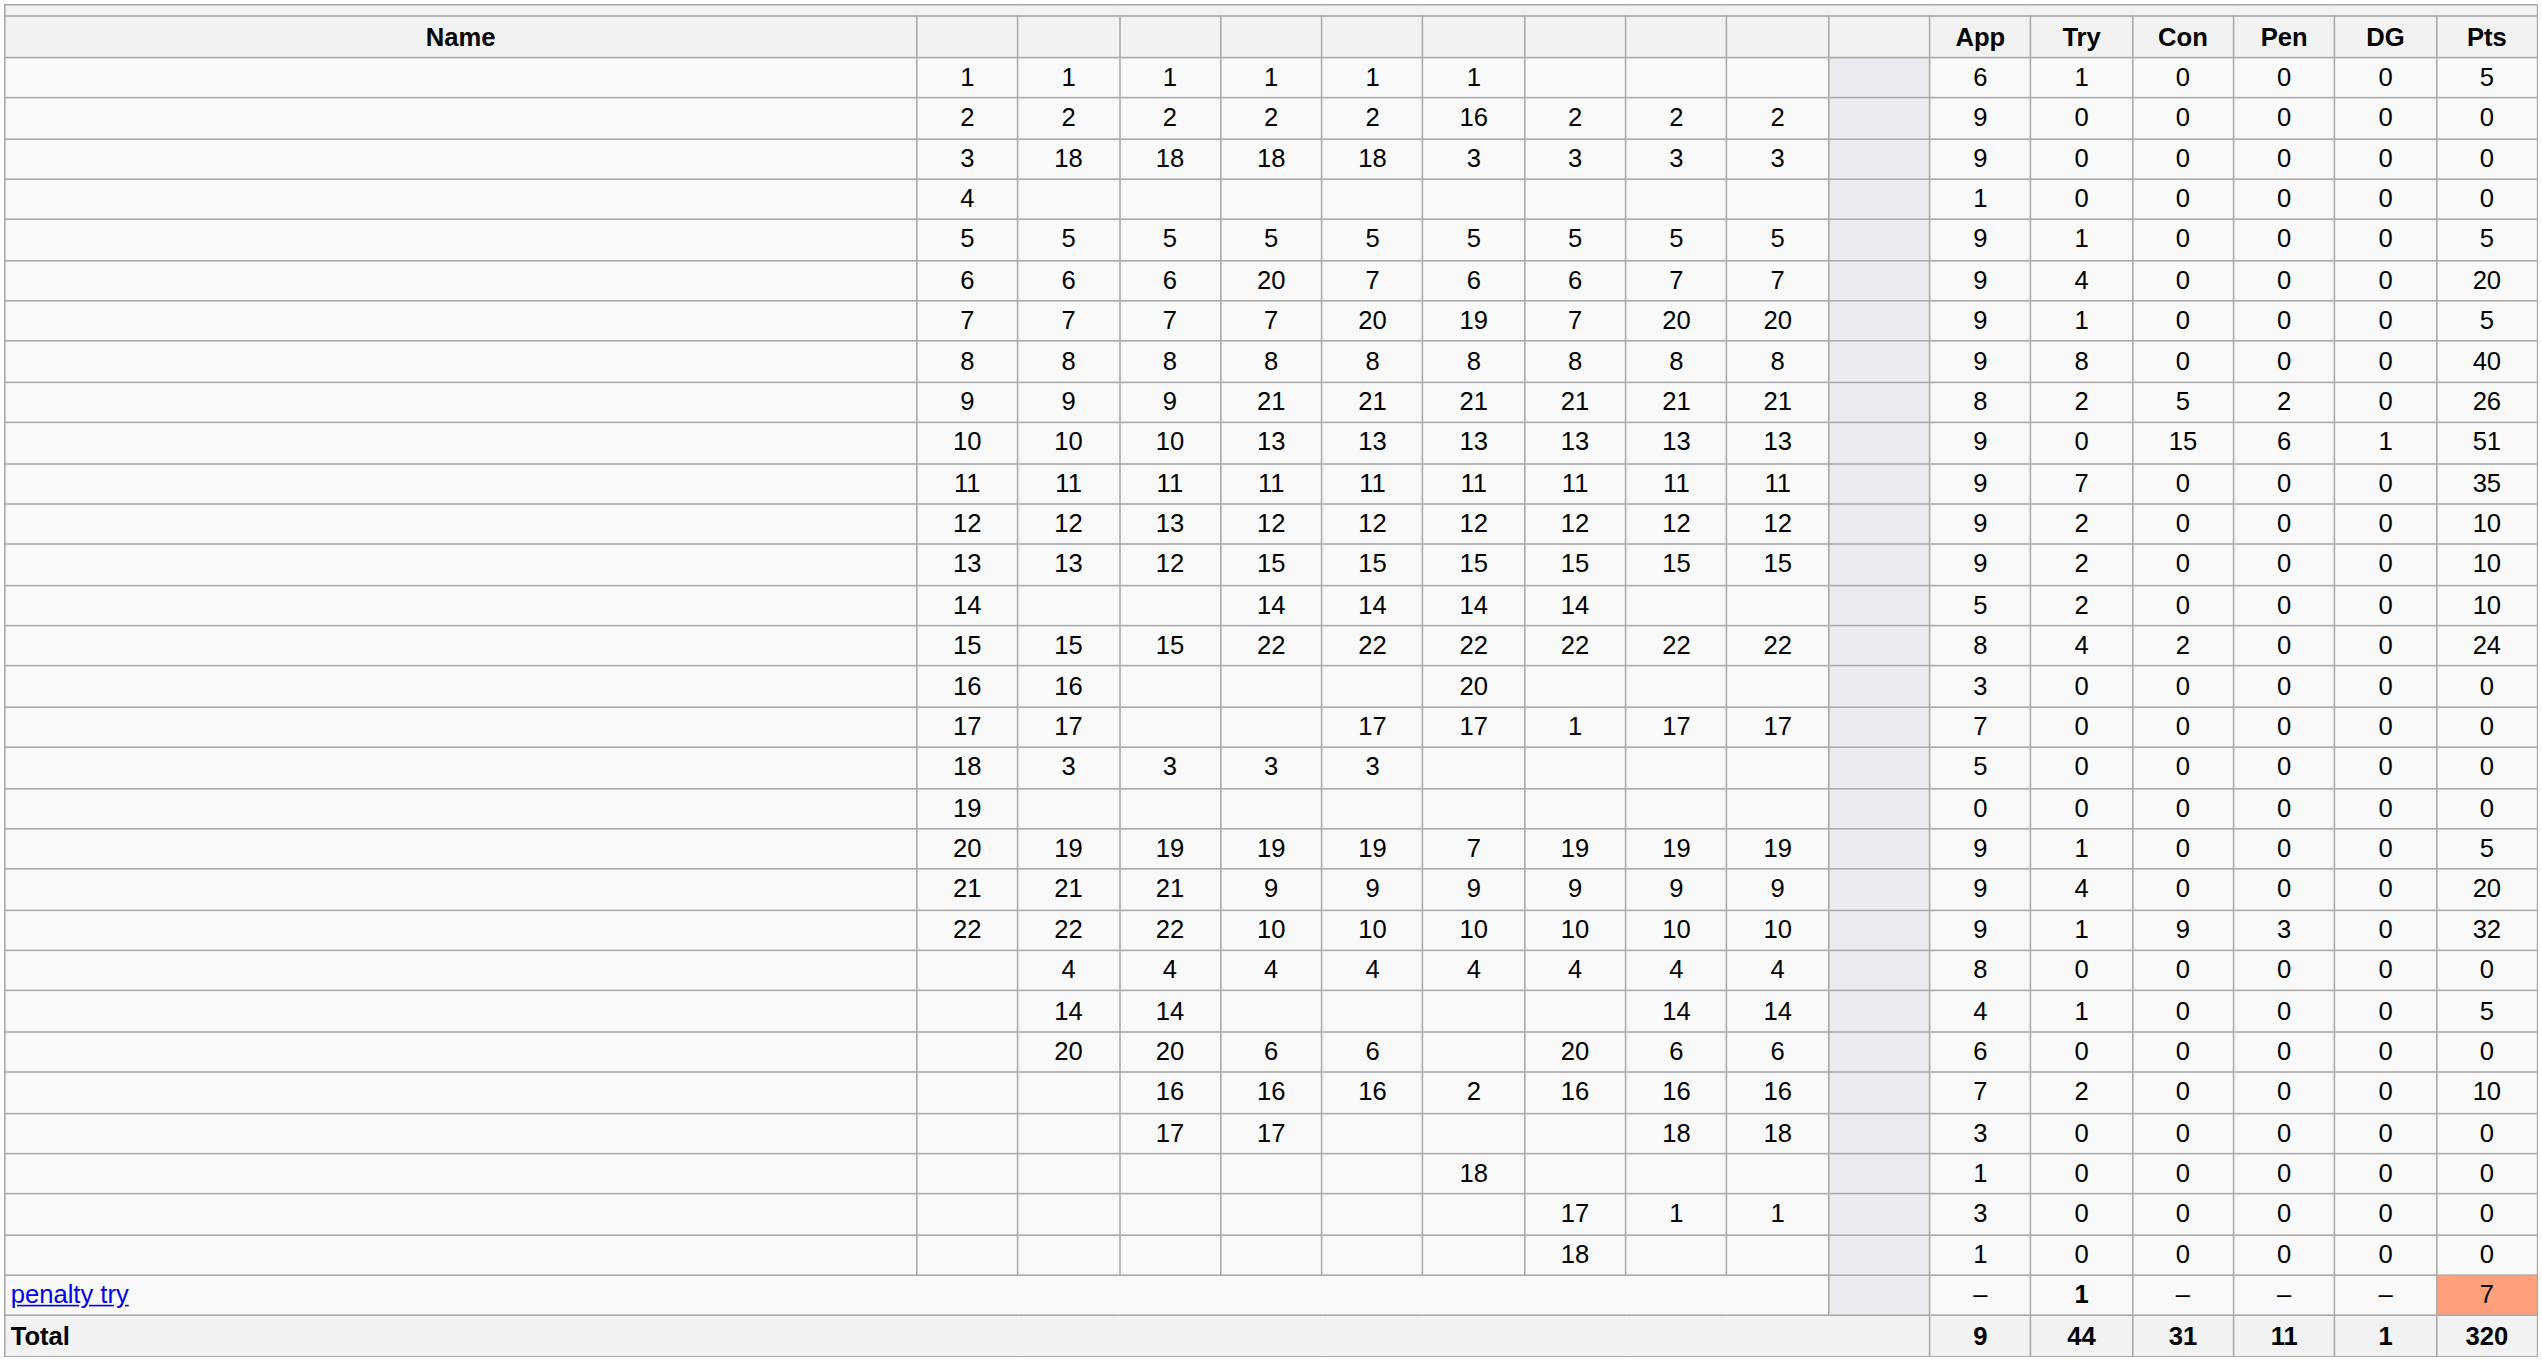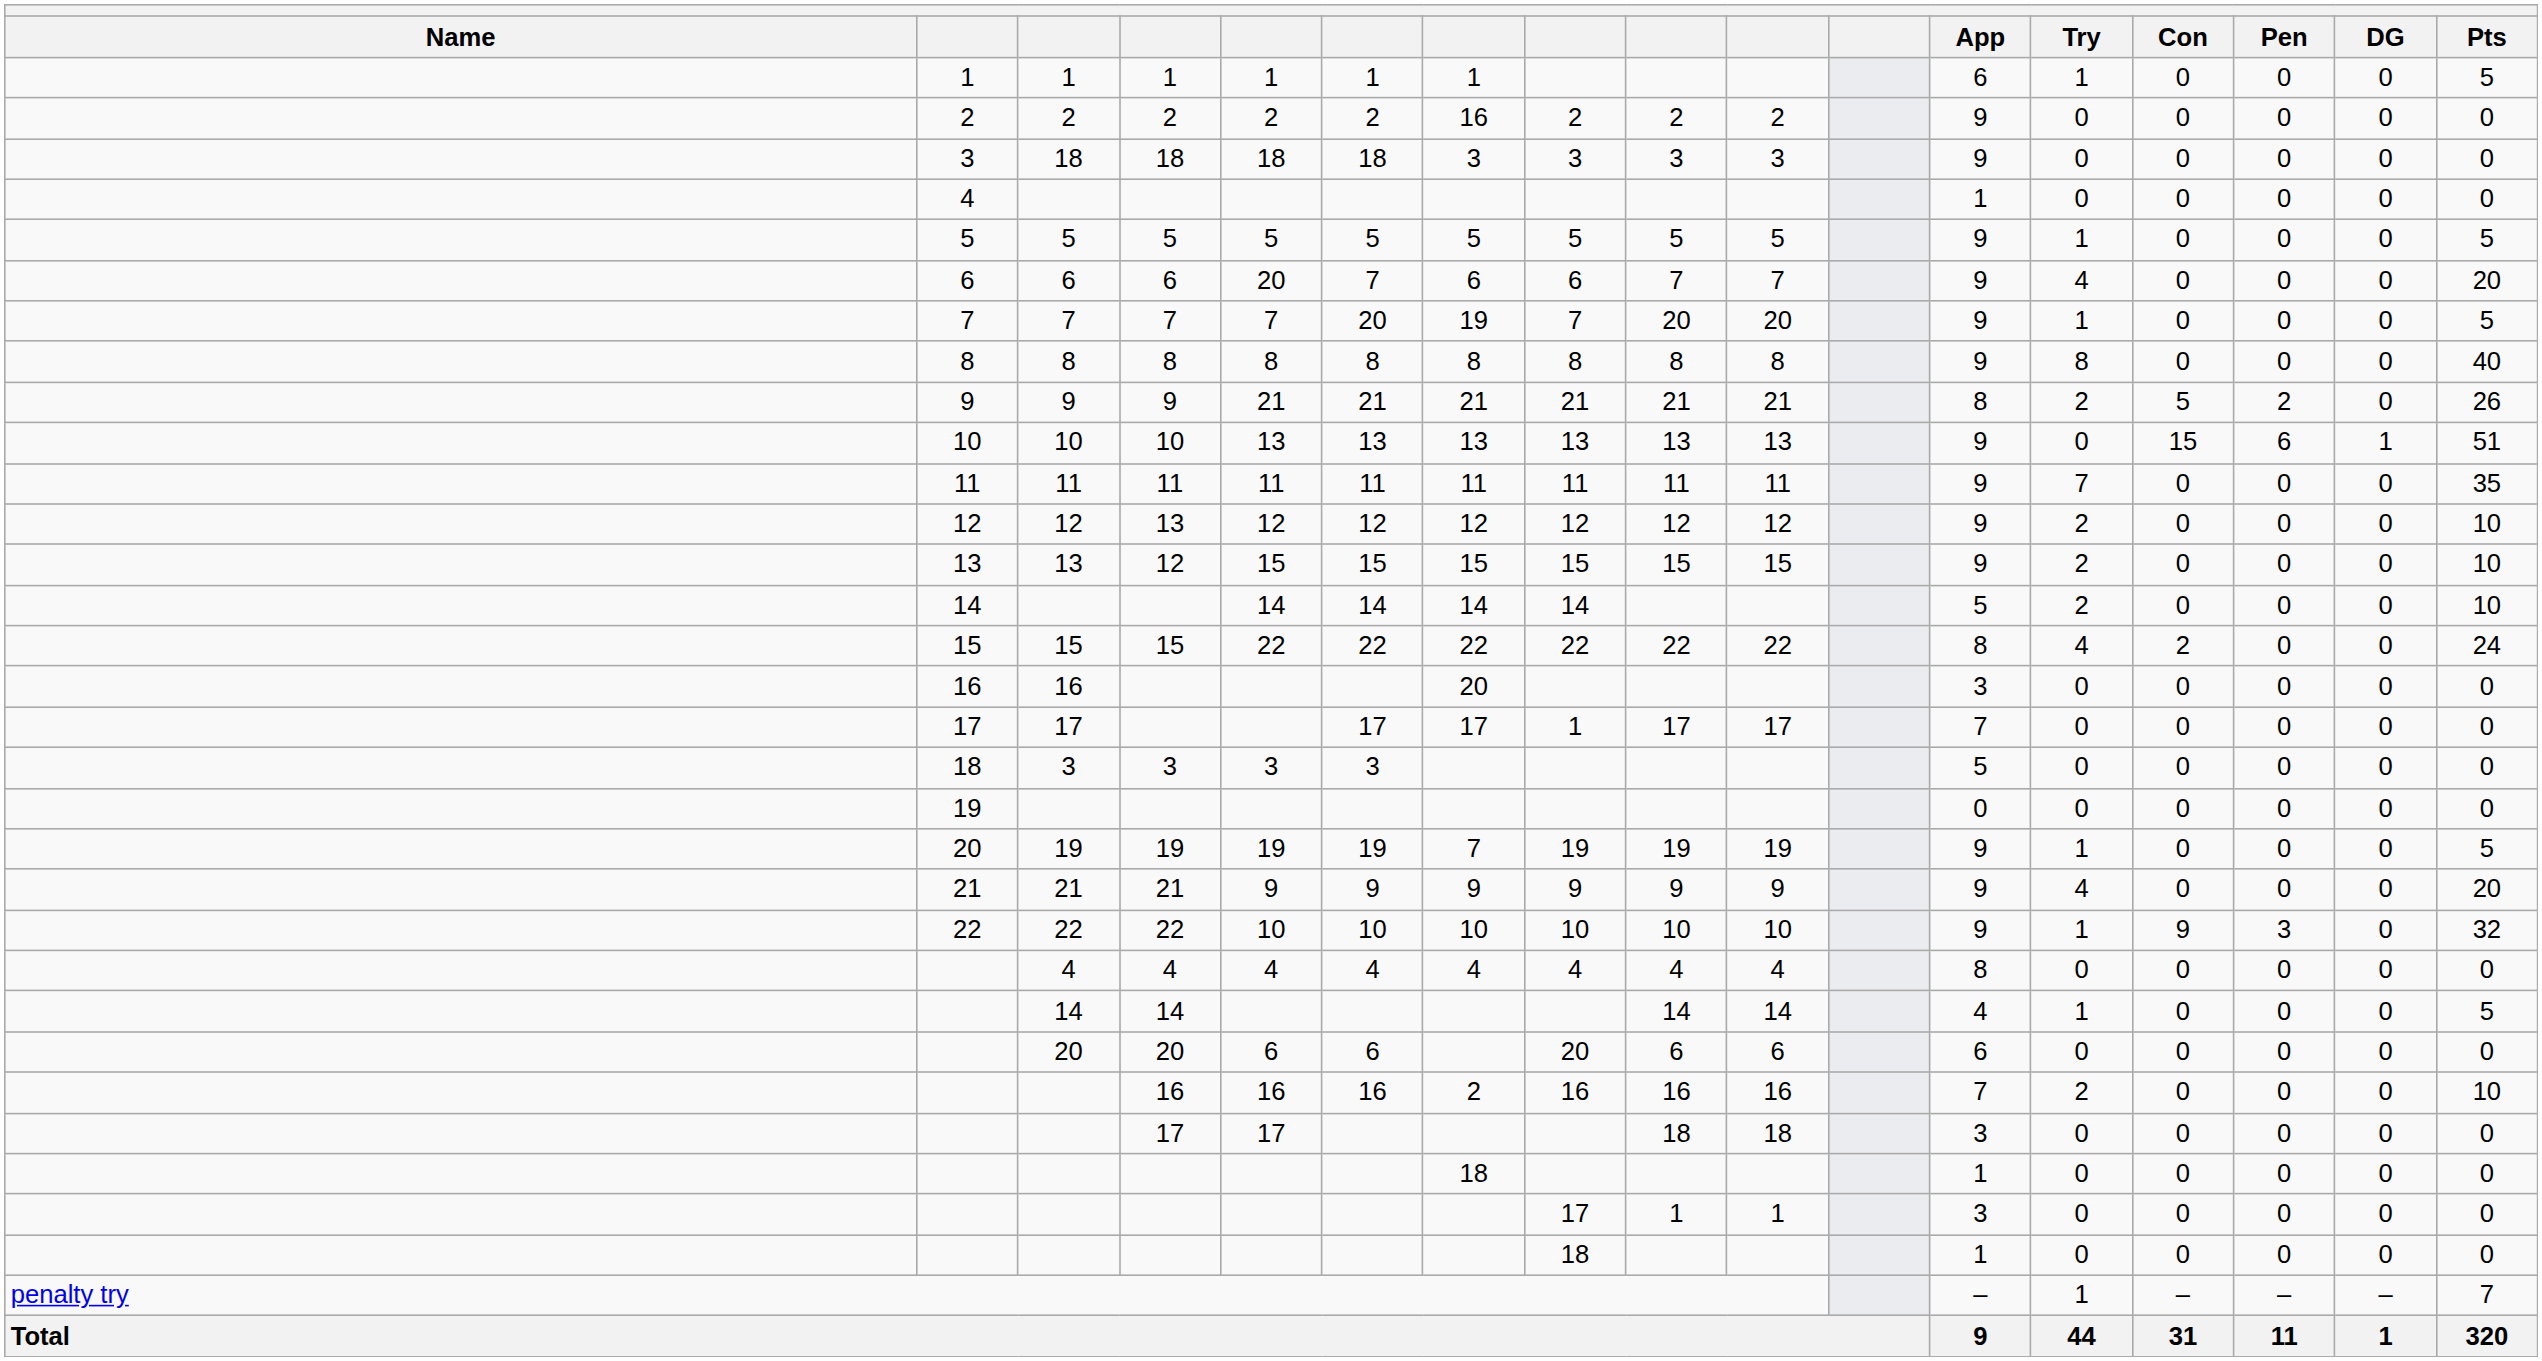(2082, 1295) bold -> (2082, 1295) normal
(2487, 1295) lightsalmon background -> (2487, 1295) no background
